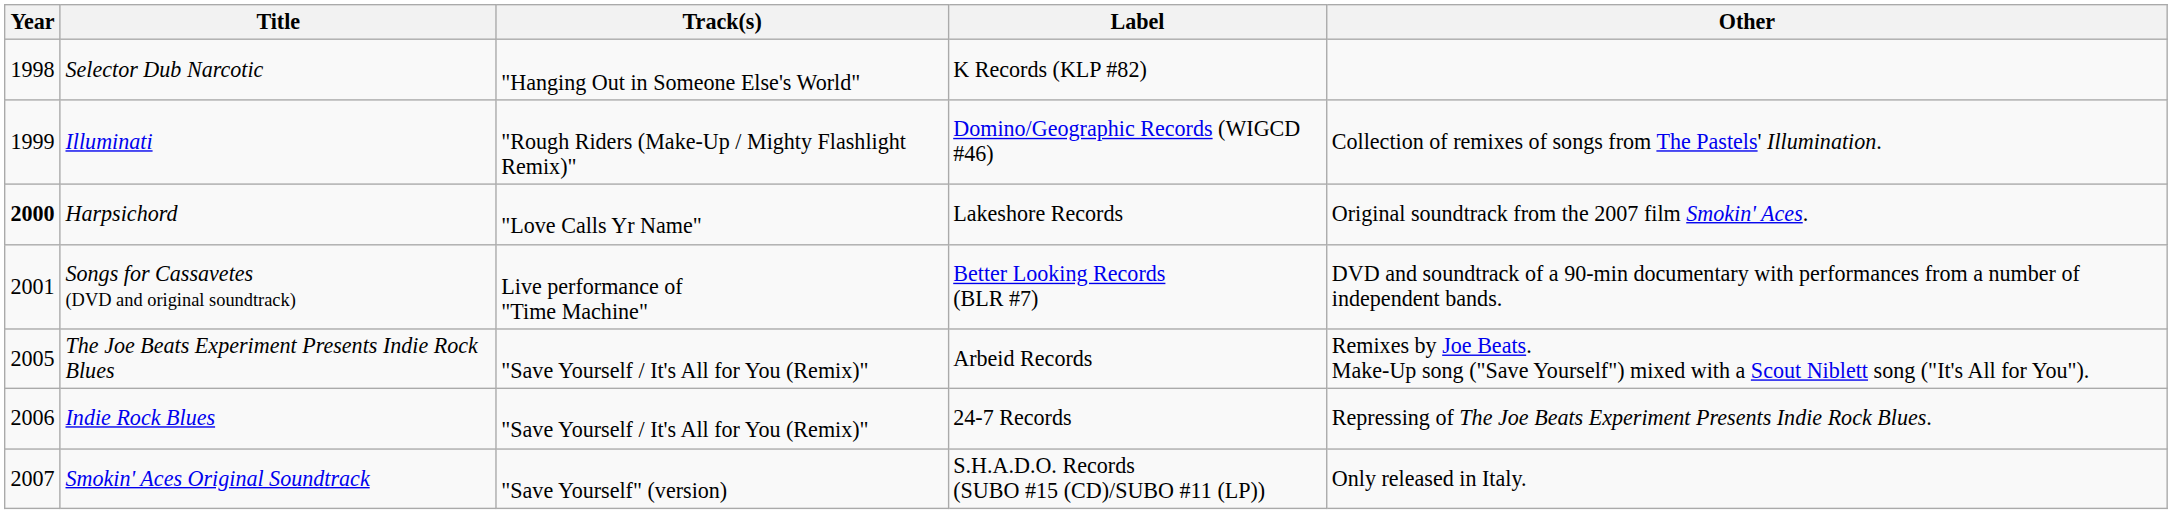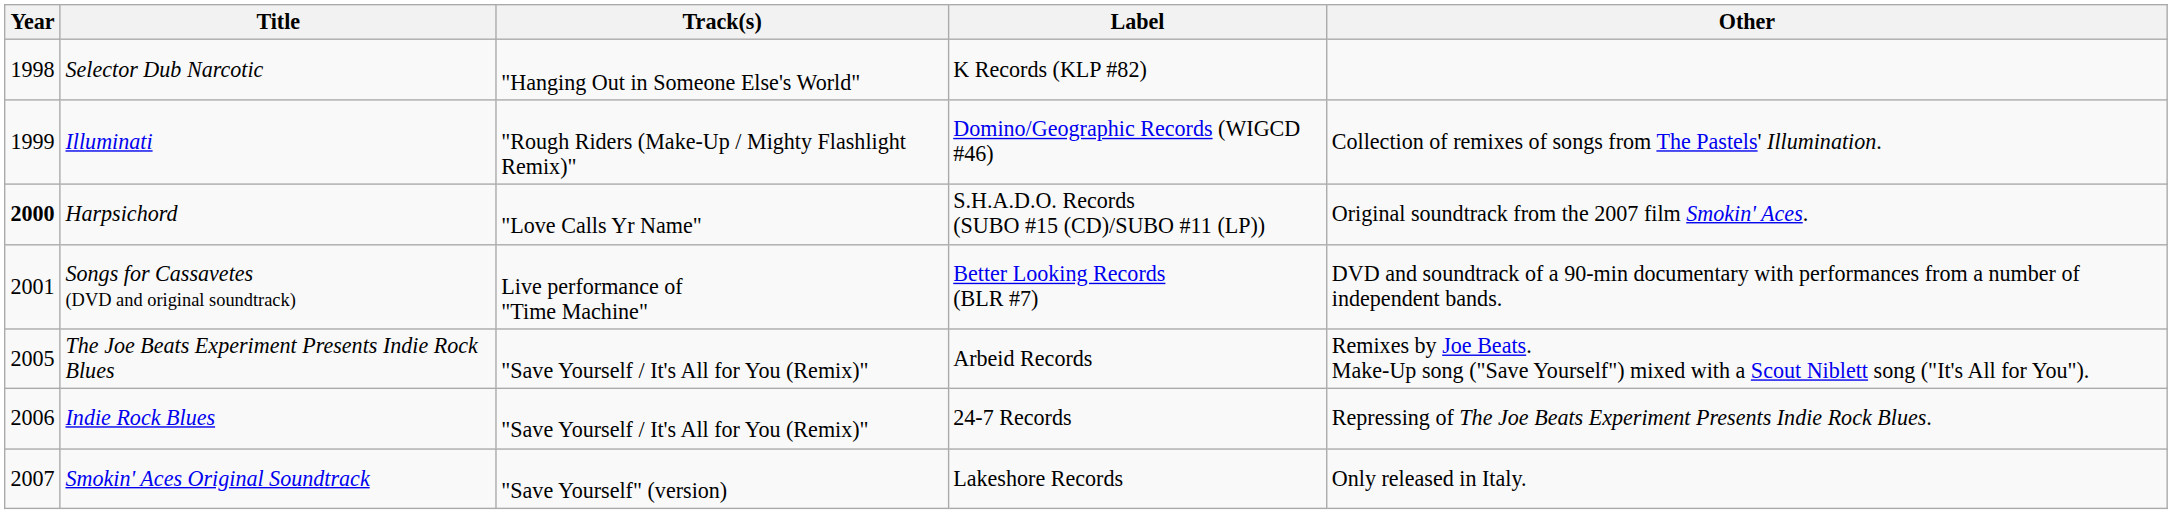(1038, 214) Lakeshore Records -> (1109, 214) S.H.A.D.O. Records (SUBO #15 (CD)/SUBO #11 (LP))
(1109, 478) S.H.A.D.O. Records (SUBO #15 (CD)/SUBO #11 (LP)) -> (1038, 478) Lakeshore Records
